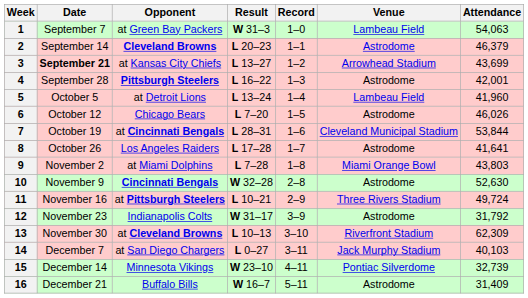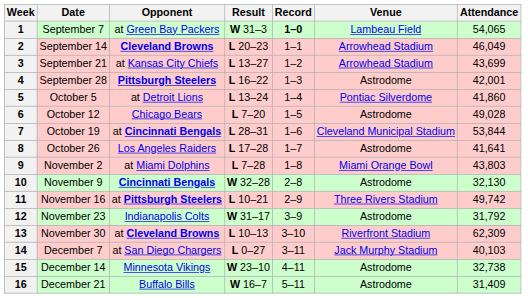(296, 30) normal -> (293, 30) bold
(492, 30) 54,063 -> (489, 30) 54,065
(389, 47) Astrodome -> (386, 47) Arrowhead Stadium
(492, 47) 46,379 -> (489, 47) 46,049
(75, 64) bold -> (73, 64) normal
(389, 98) Lambeau Field -> (386, 98) Pontiac Silverdome
(492, 98) 41,960 -> (489, 98) 41,860
(492, 115) 46,026 -> (489, 115) 49,028
(492, 183) 52,630 -> (489, 183) 32,130
(492, 200) 49,724 -> (489, 200) 49,742
(389, 268) Pontiac Silverdome -> (386, 268) Astrodome
(492, 268) 32,739 -> (489, 268) 32,738
